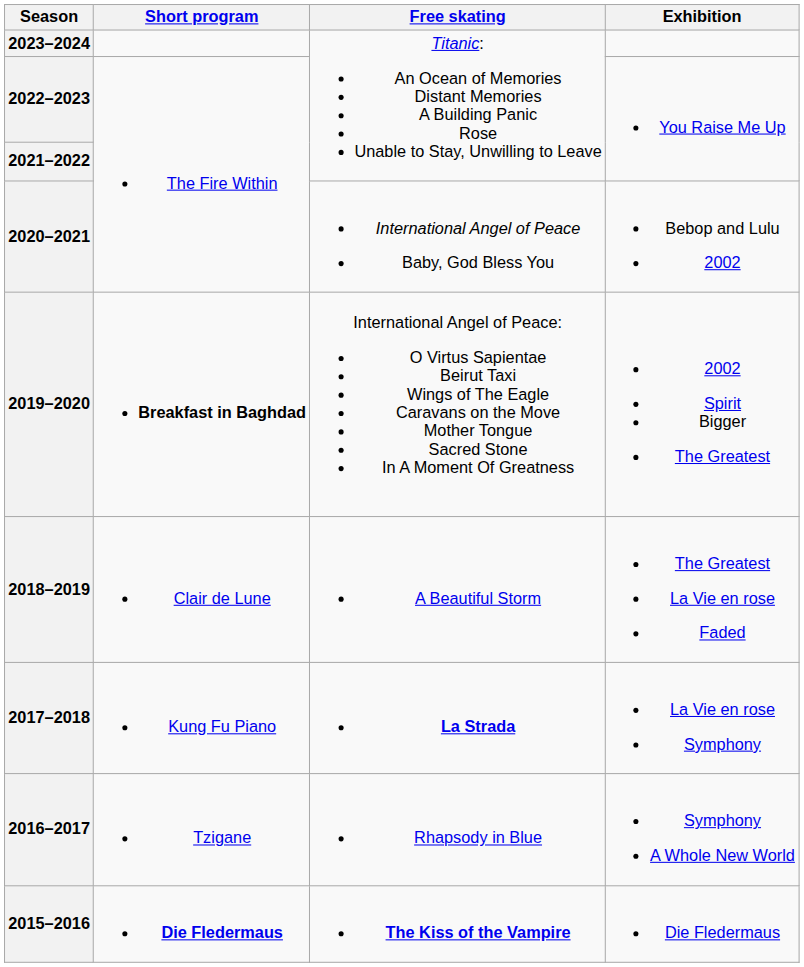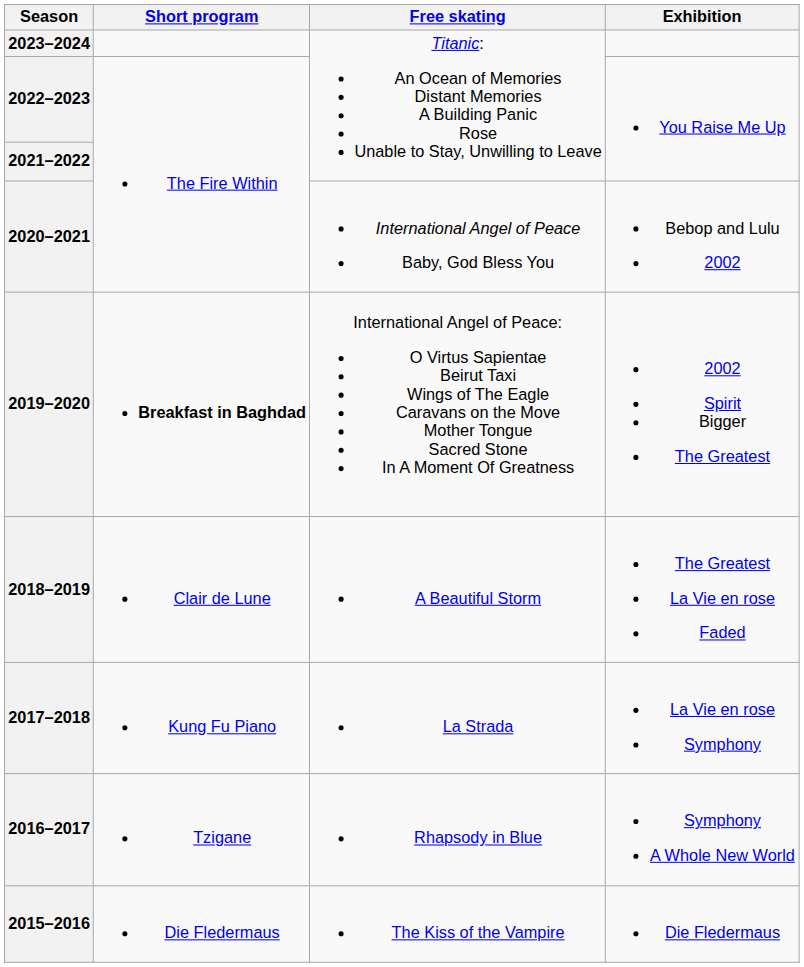(458, 727) bold -> (458, 727) normal
(202, 933) bold -> (202, 933) normal
(458, 933) bold -> (458, 933) normal
